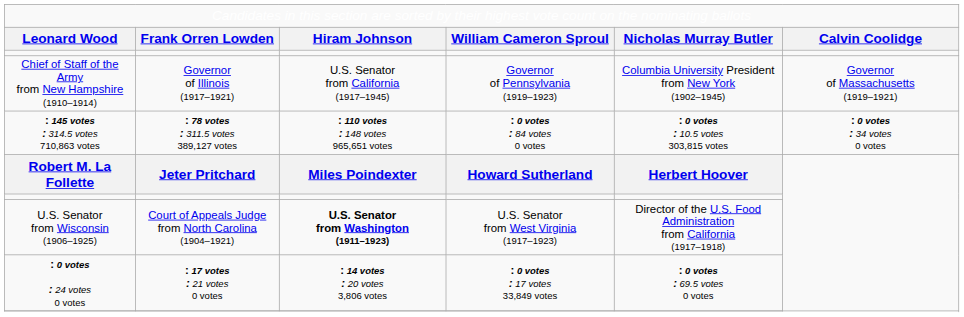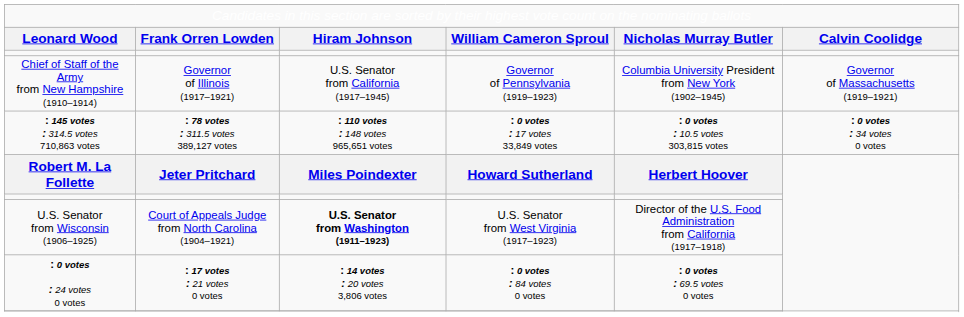(530, 133) : 0 votes : 84 votes 0 votes -> (530, 133) : 0 votes : 17 votes 33,849 votes
(530, 284) : 0 votes : 17 votes 33,849 votes -> (530, 284) : 0 votes : 84 votes 0 votes
